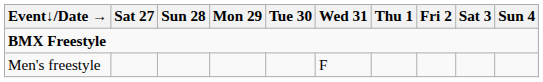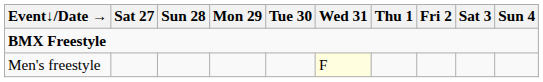(323, 64) no background -> (323, 64) lightyellow background
